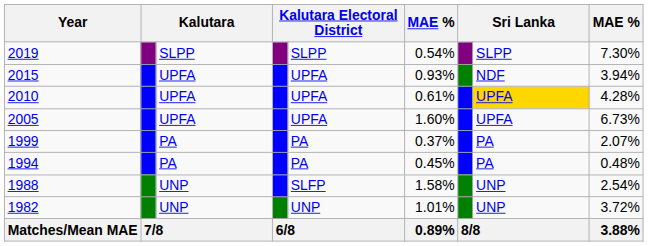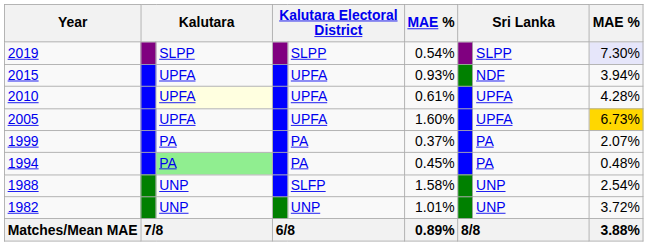(620, 53) no background -> (620, 53) lavender background
(177, 97) no background -> (177, 97) lightyellow background
(494, 97) gold background -> (494, 97) no background
(620, 119) no background -> (620, 119) gold background
(168, 163) no background -> (168, 163) lightgreen background
